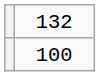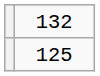(54, 55) 100 -> (54, 55) 125
